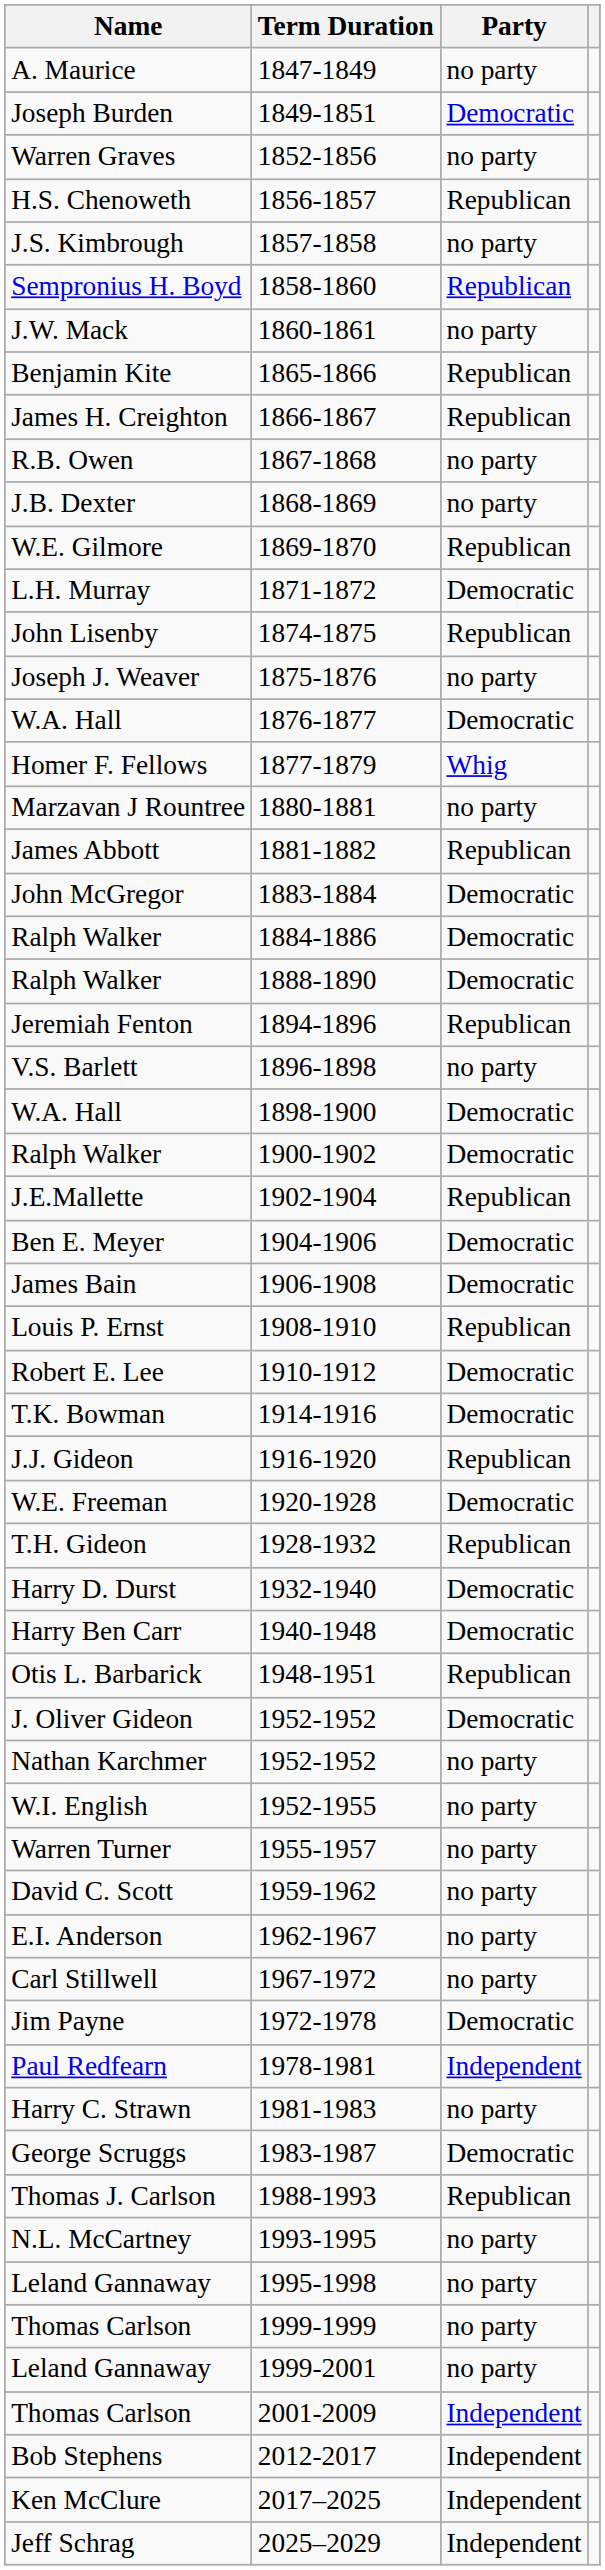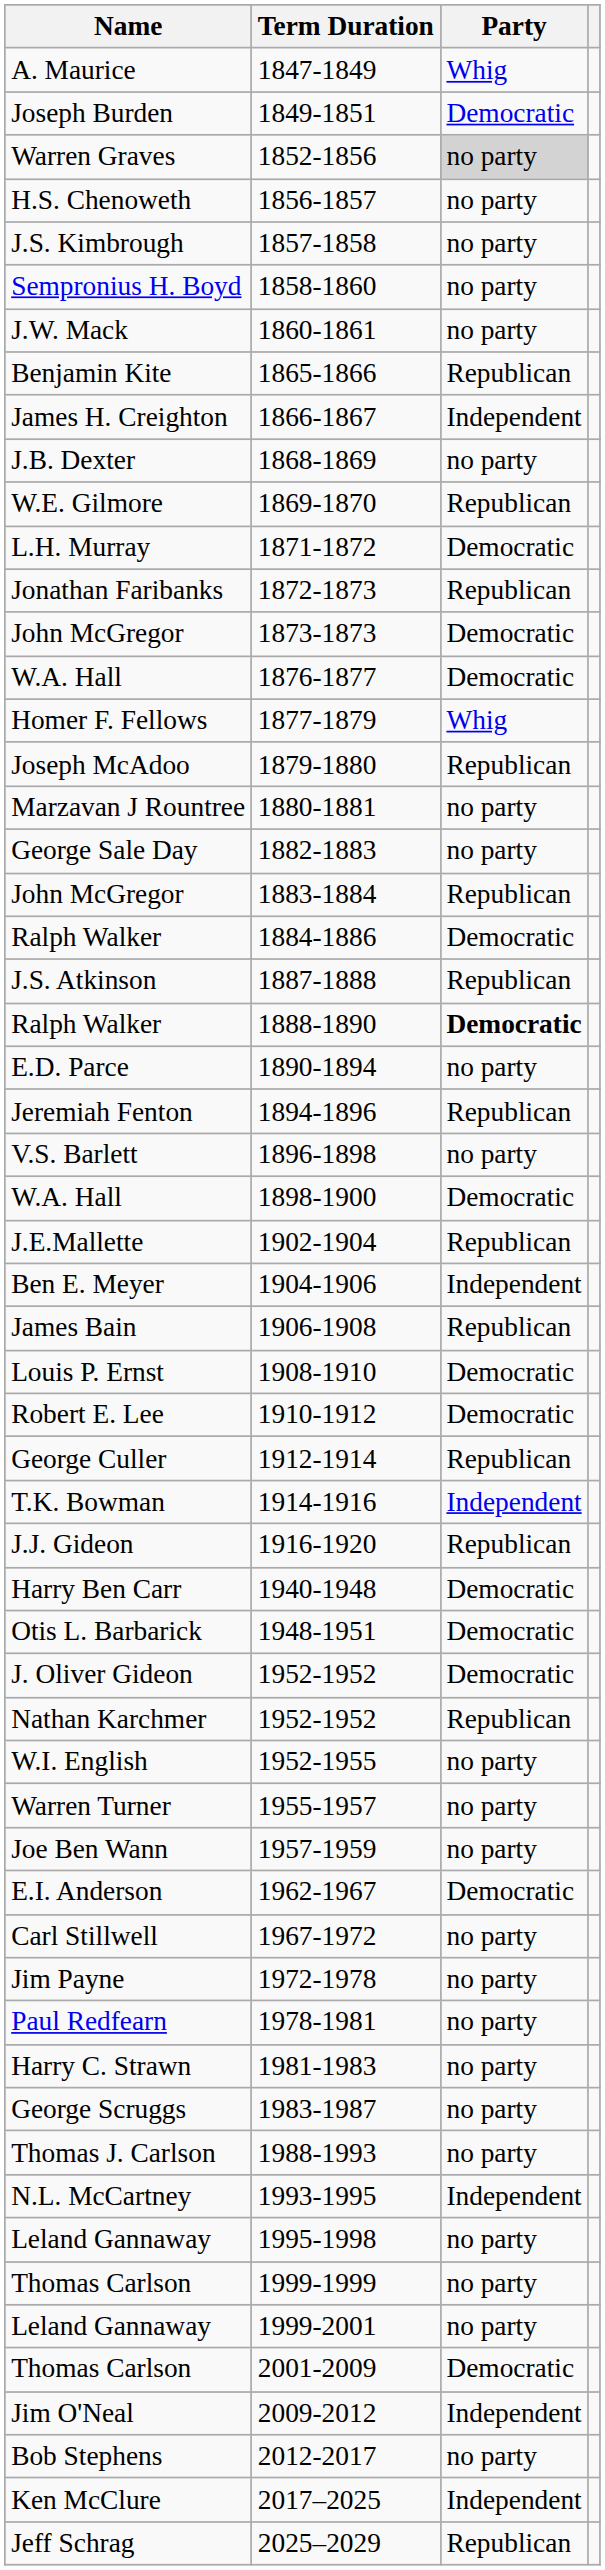(492, 69) no party -> (477, 69) Whig
(492, 156) no background -> (492, 156) lightgrey background
(509, 199) Republican -> (492, 199) no party
(509, 286) Republican -> (492, 286) no party
(509, 416) Republican -> (514, 416) Independent
- row: (72, 460)
+ row: (117, 590)
+ row: (97, 633)
- row: (85, 633)
- row: (105, 677)
+ row: (100, 763)
- row: (85, 850)
+ row: (104, 850)
(510, 894) Democratic -> (509, 894) Republican
+ row: (84, 980)
(510, 980) normal -> (514, 1024) bold
+ row: (70, 1067)
- row: (86, 1154)
(510, 1241) Democratic -> (514, 1284) Independent
(510, 1284) Democratic -> (509, 1327) Republican
(509, 1327) Republican -> (510, 1371) Democratic
+ row: (89, 1458)
(510, 1414) Democratic -> (514, 1501) Independent
- row: (89, 1501)
- row: (79, 1544)
- row: (94, 1588)
(509, 1675) Republican -> (510, 1631) Democratic
(492, 1761) no party -> (509, 1718) Republican
+ row: (90, 1848)
- row: (92, 1892)
(492, 1935) no party -> (510, 1892) Democratic
(510, 2022) Democratic -> (492, 1978) no party
(514, 2065) Independent -> (492, 2022) no party
(510, 2152) Democratic -> (492, 2108) no party
(509, 2195) Republican -> (492, 2152) no party
(492, 2239) no party -> (514, 2195) Independent
(514, 2412) Independent -> (510, 2369) Democratic
+ row: (73, 2412)
(514, 2456) Independent -> (492, 2456) no party
(514, 2542) Independent -> (509, 2542) Republican
